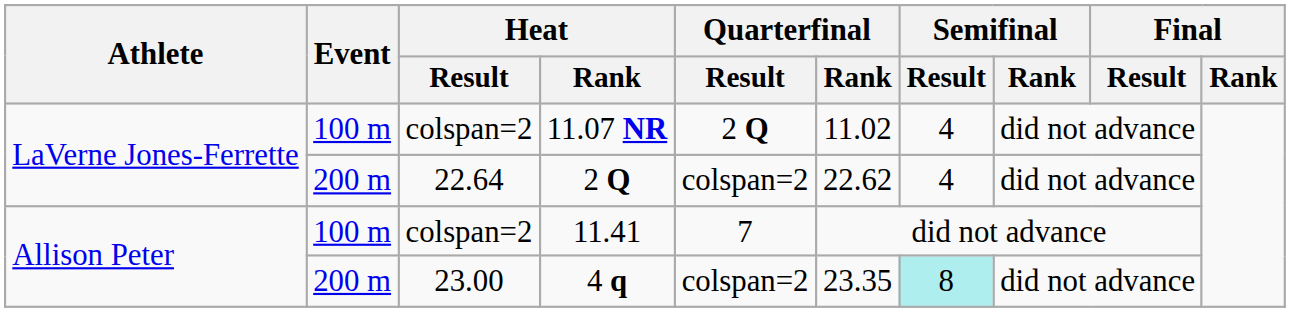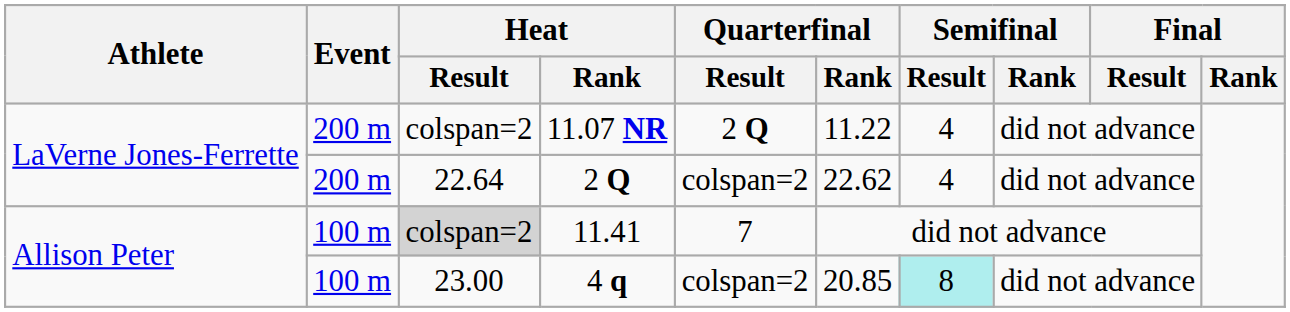(352, 129) 100 m -> (352, 129) 200 m
(858, 129) 11.02 -> (858, 129) 11.22
(469, 230) no background -> (469, 230) lightgrey background
(352, 281) 200 m -> (352, 281) 100 m
(858, 281) 23.35 -> (858, 281) 20.85
